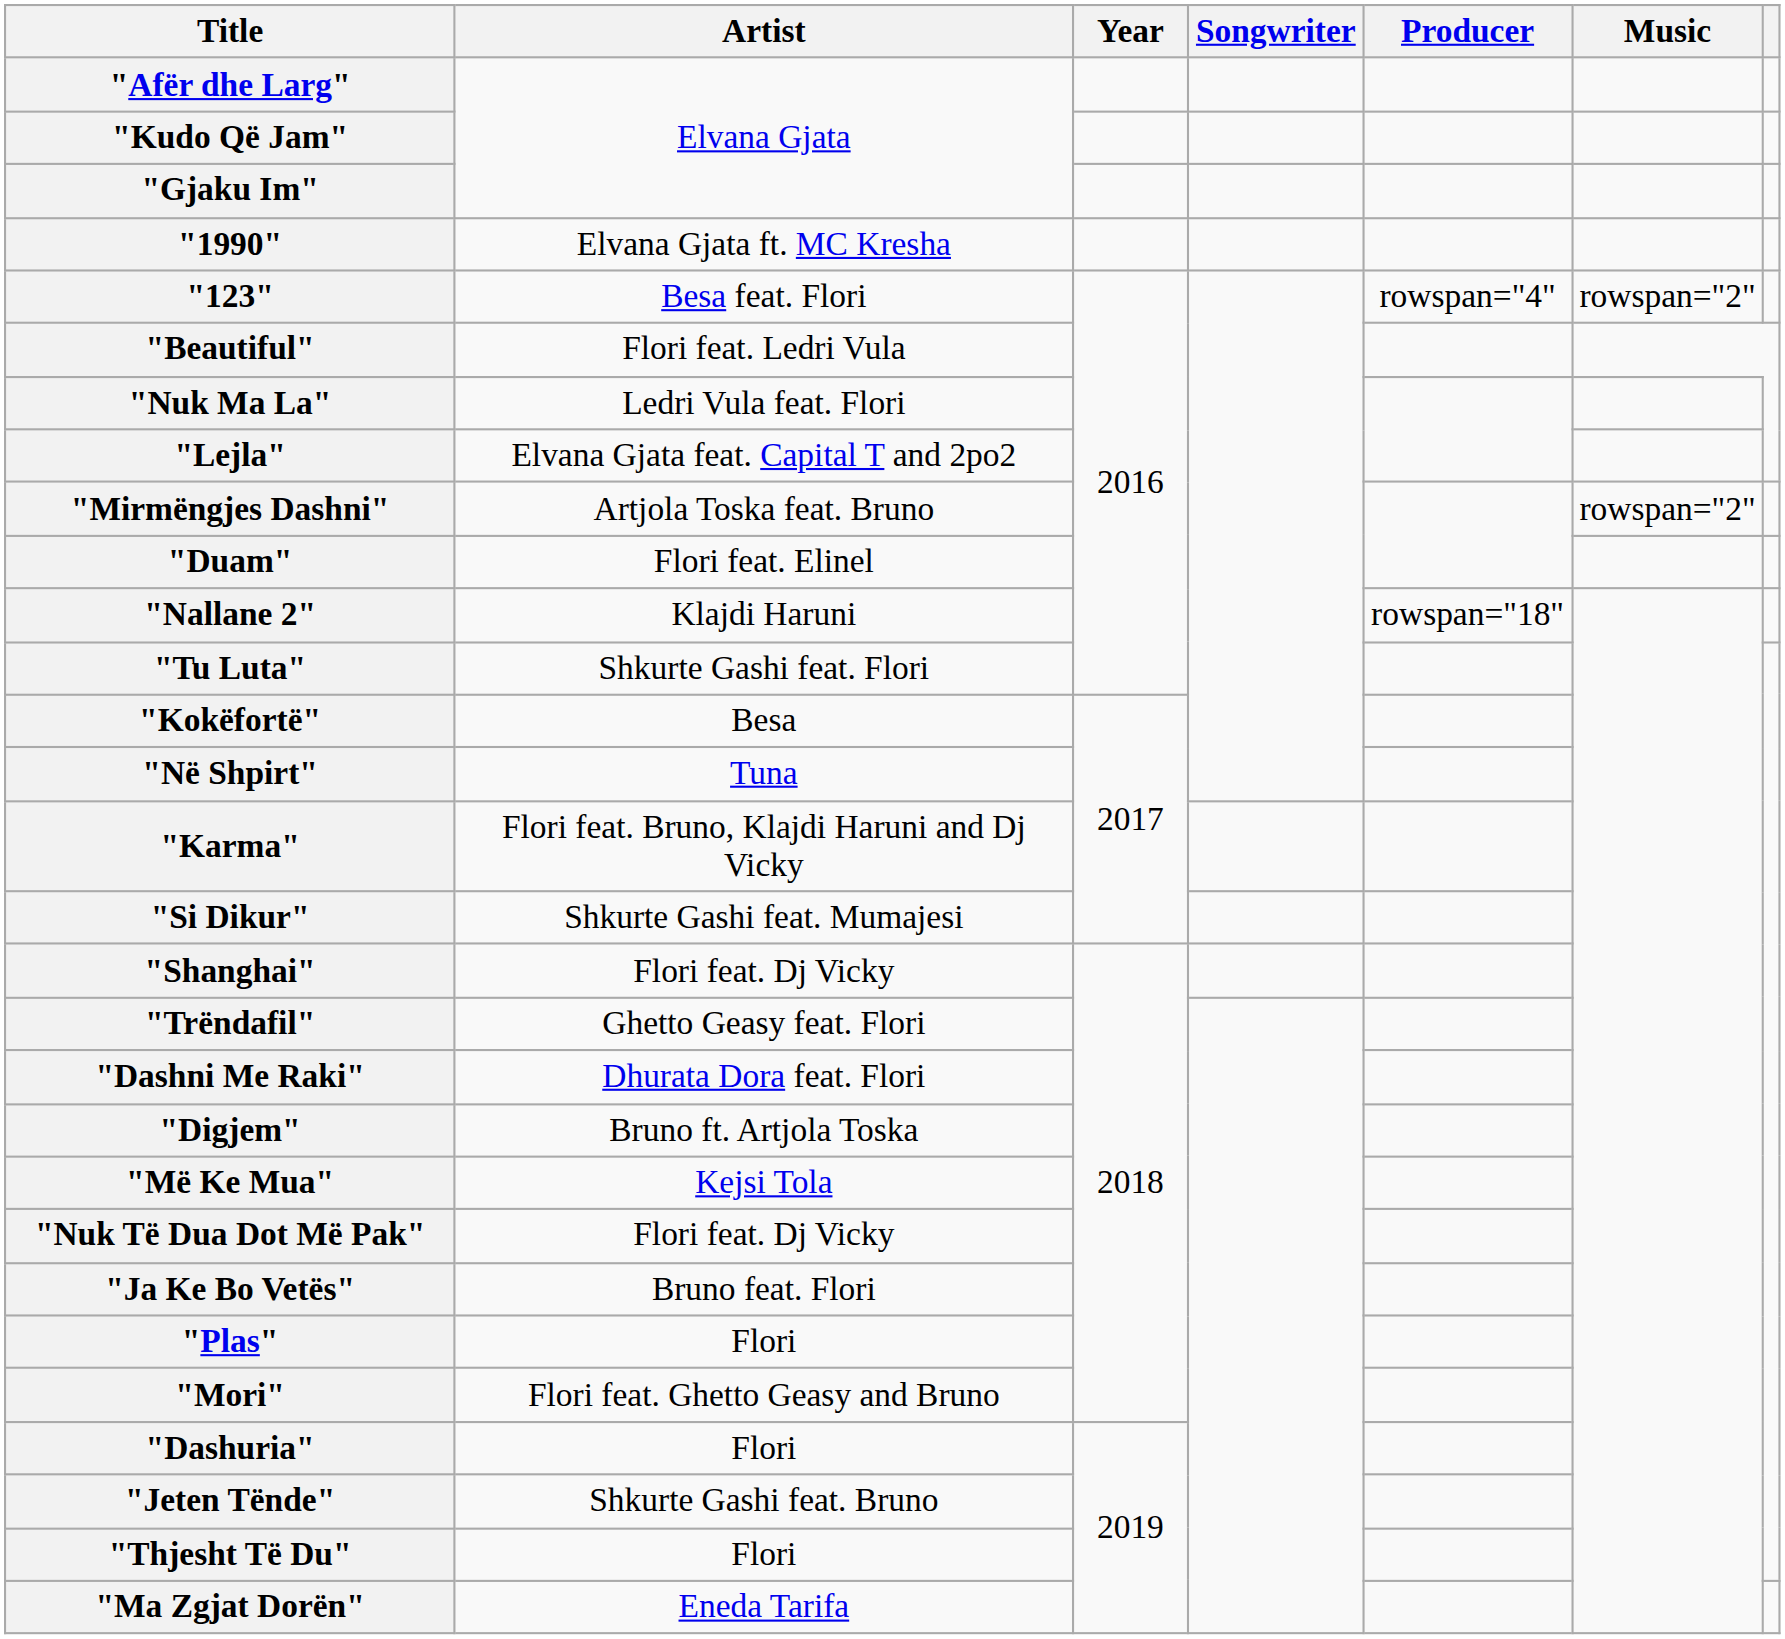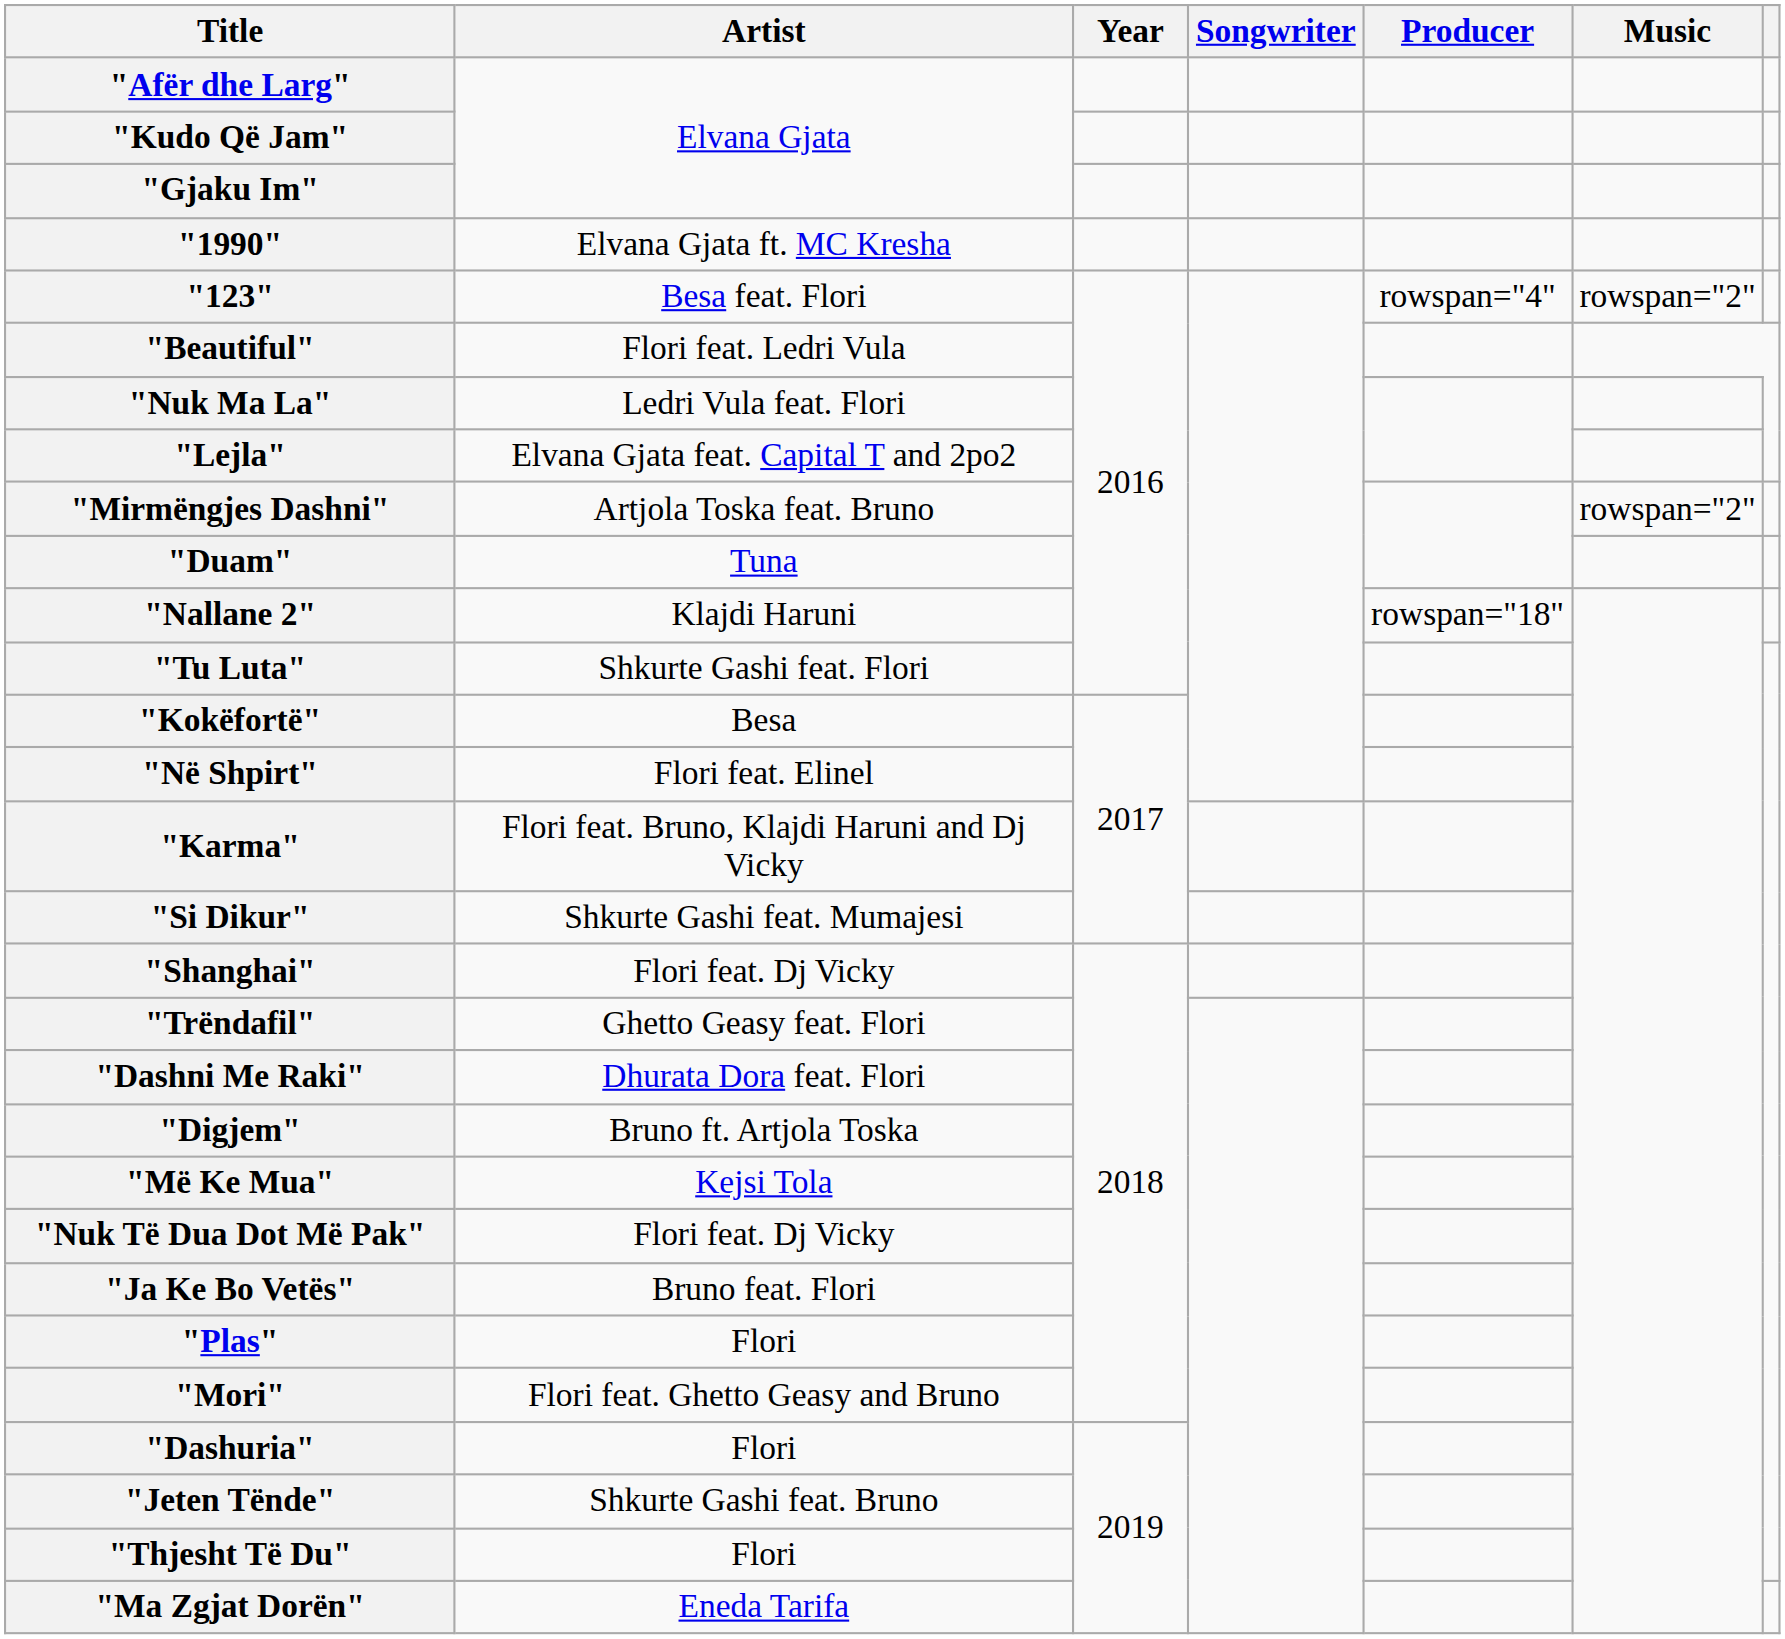(764, 561) Flori feat. Elinel -> (764, 561) Tuna
(764, 773) Tuna -> (764, 773) Flori feat. Elinel
